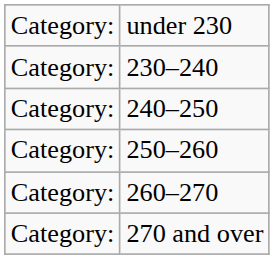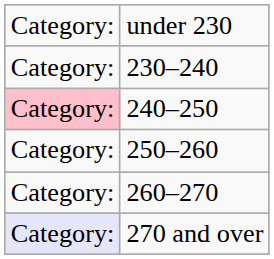(63, 108) no background -> (63, 108) pink background
(63, 233) no background -> (63, 233) lavender background
